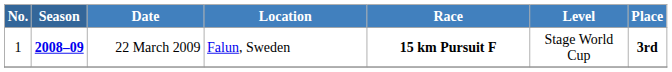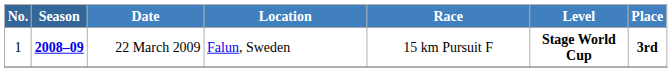(448, 47) bold -> (448, 47) normal
(579, 47) normal -> (579, 47) bold
